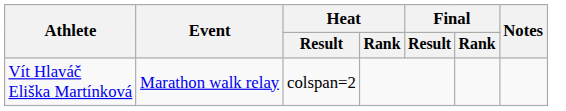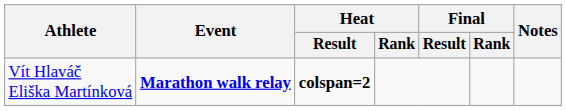(210, 82) normal -> (216, 82) bold
(321, 82) normal -> (335, 82) bold
